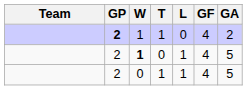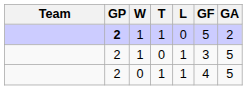(206, 34) 4 -> (206, 34) 5
(140, 54) bold -> (140, 54) normal
(206, 54) 4 -> (206, 54) 3
